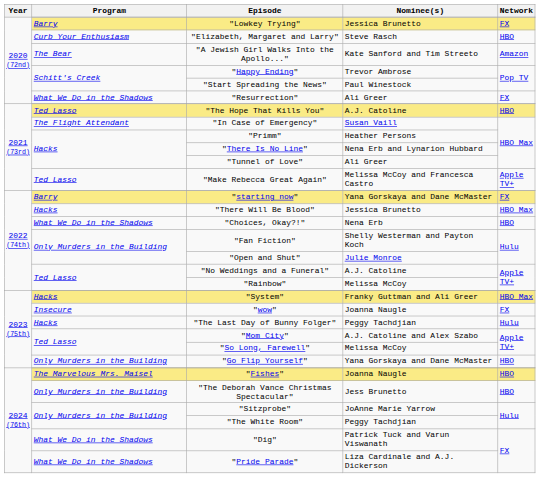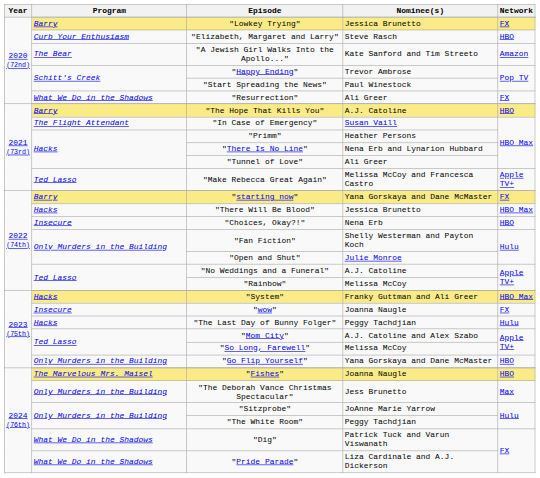(55, 110) Ted Lasso -> (46, 110) Barry
(93, 223) What We Do in the Shadows -> (53, 223) Insecure
(507, 392) HBO -> (507, 392) Max
